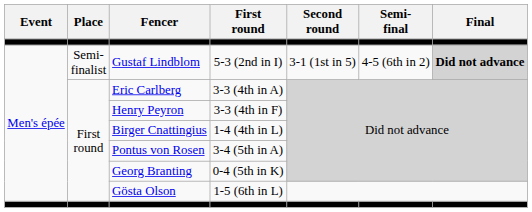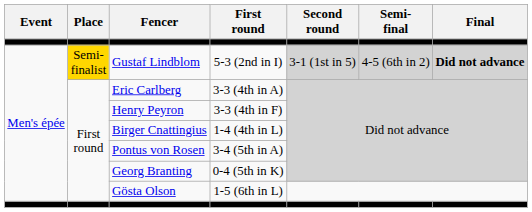(88, 62) no background -> (88, 62) gold background
(323, 62) no background -> (323, 62) lightgrey background
(396, 62) no background -> (396, 62) lightgrey background
